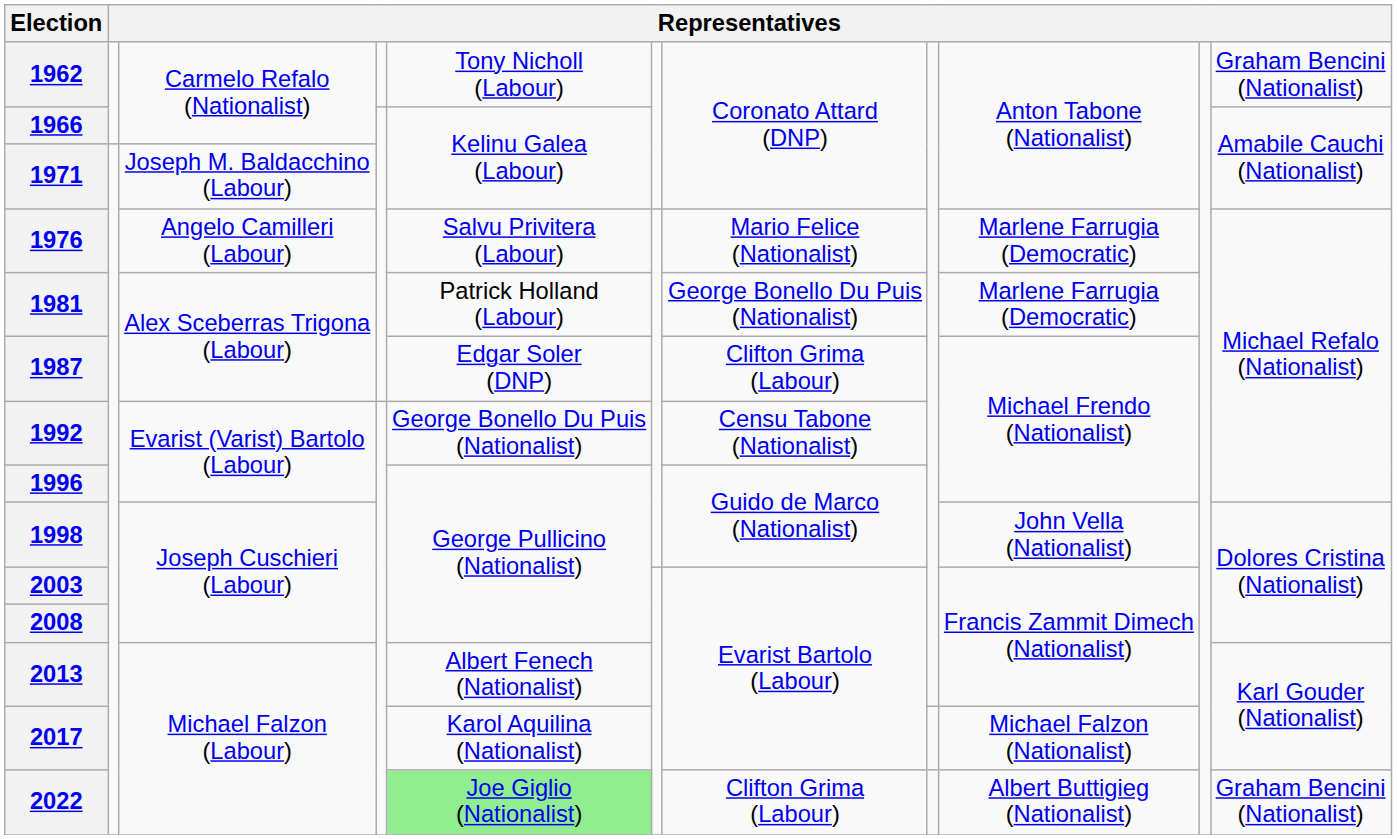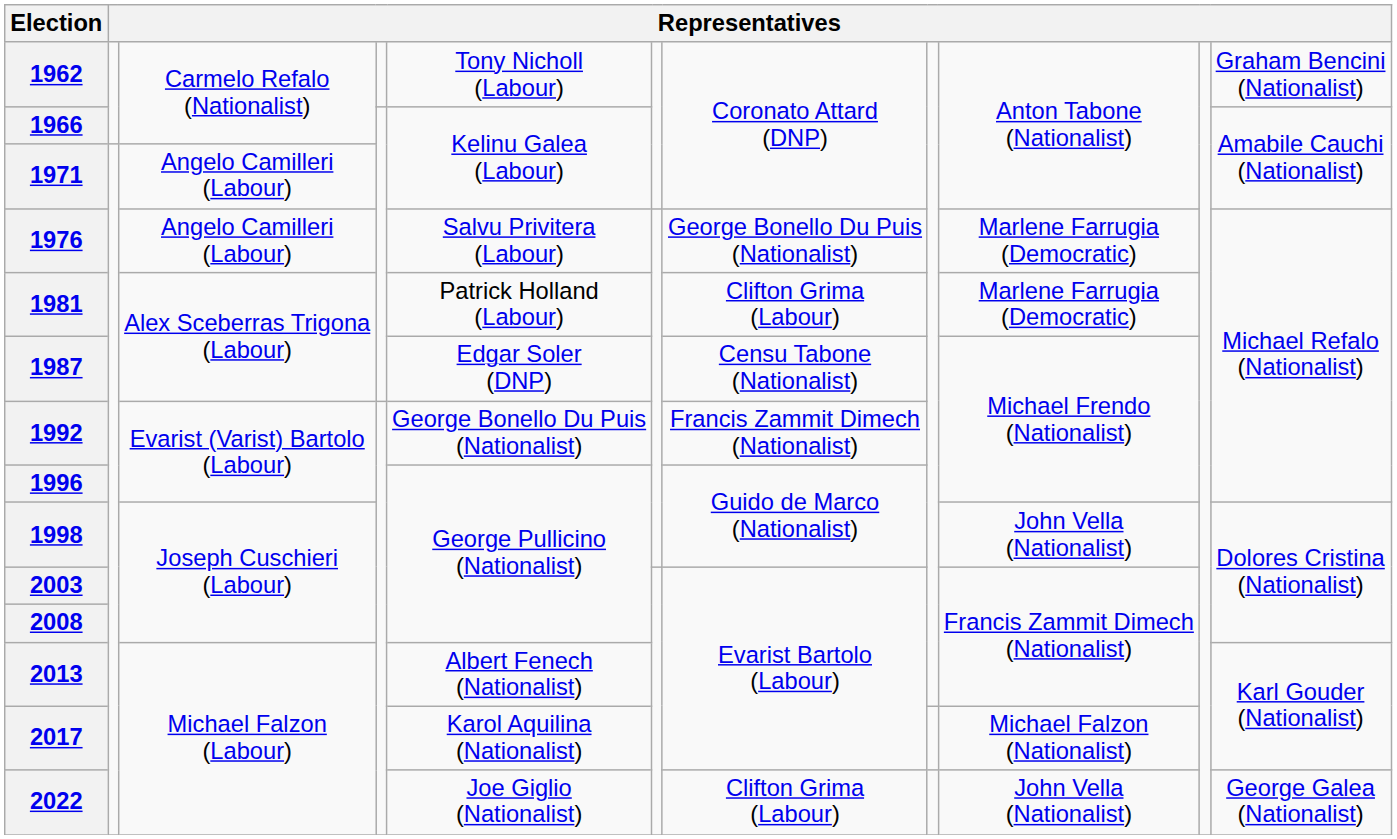(247, 175) Joseph M. Baldacchino (Labour) -> (247, 175) Angelo Camilleri (Labour)
(795, 240) Mario Felice (Nationalist) -> (795, 240) George Bonello Du Puis (Nationalist)
(795, 304) George Bonello Du Puis (Nationalist) -> (795, 304) Clifton Grima (Labour)
(795, 368) Clifton Grima (Labour) -> (795, 368) Censu Tabone (Nationalist)
(795, 432) Censu Tabone (Nationalist) -> (795, 432) Francis Zammit Dimech (Nationalist)
(519, 802) lightgreen background -> (519, 802) no background
(1069, 802) Albert Buttigieg (Nationalist) -> (1069, 802) John Vella (Nationalist)
(1301, 802) Graham Bencini (Nationalist) -> (1301, 802) George Galea (Nationalist)
